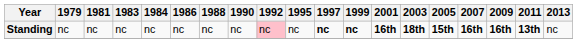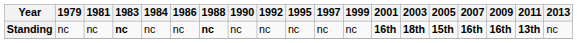(121, 30) normal -> (121, 30) bold
(207, 30) normal -> (208, 30) bold
(265, 30) pink background -> (265, 30) no background
(323, 30) bold -> (322, 30) normal
(352, 30) bold -> (351, 30) normal
